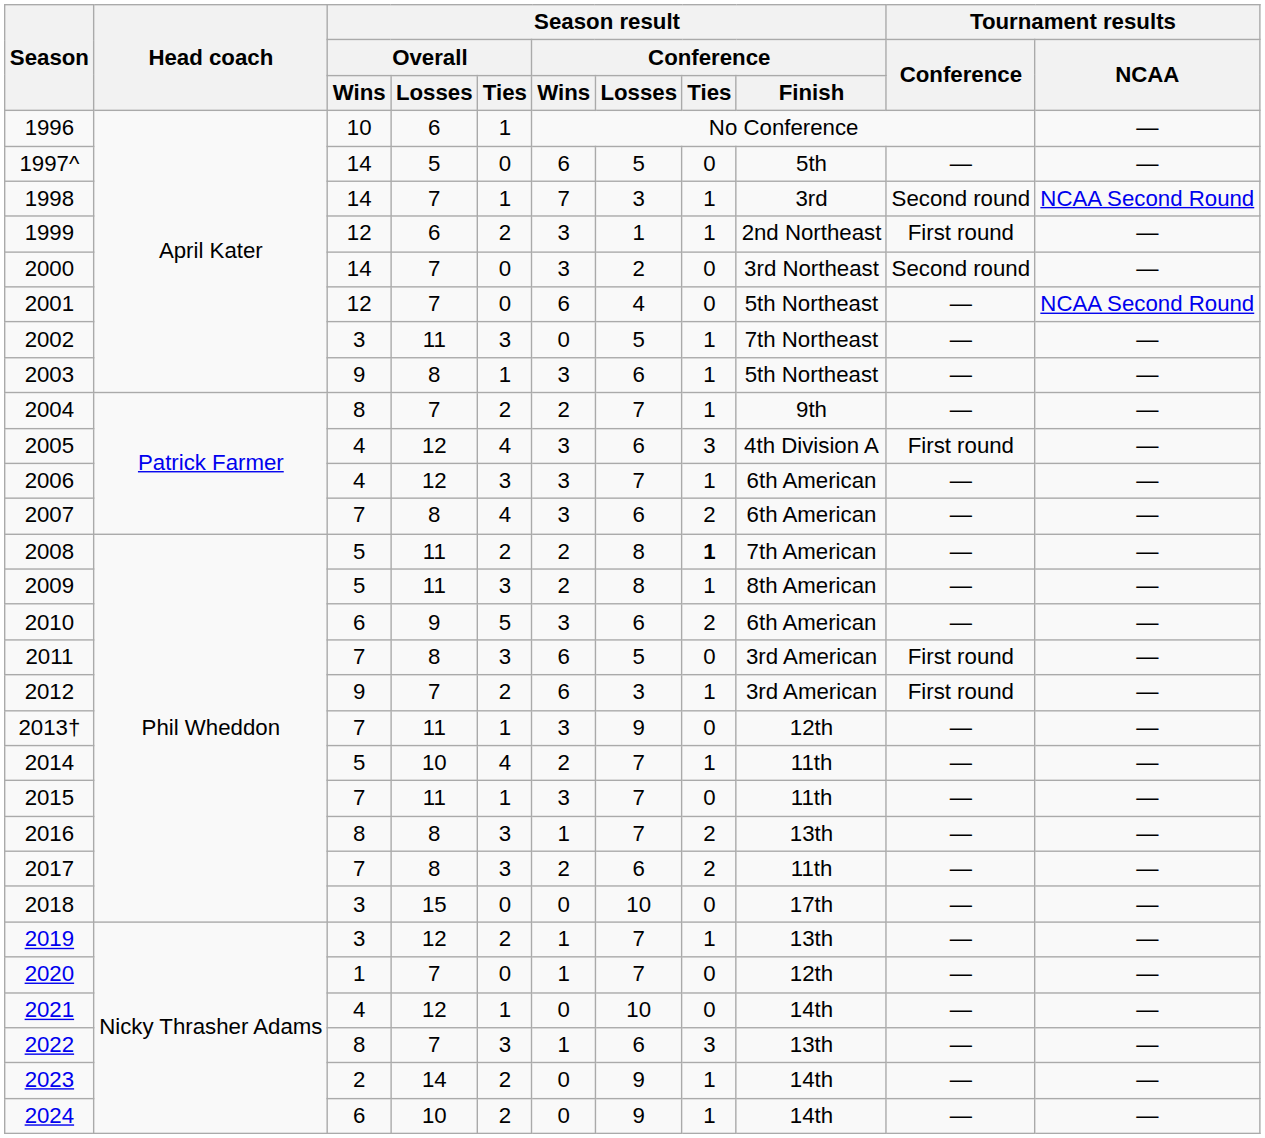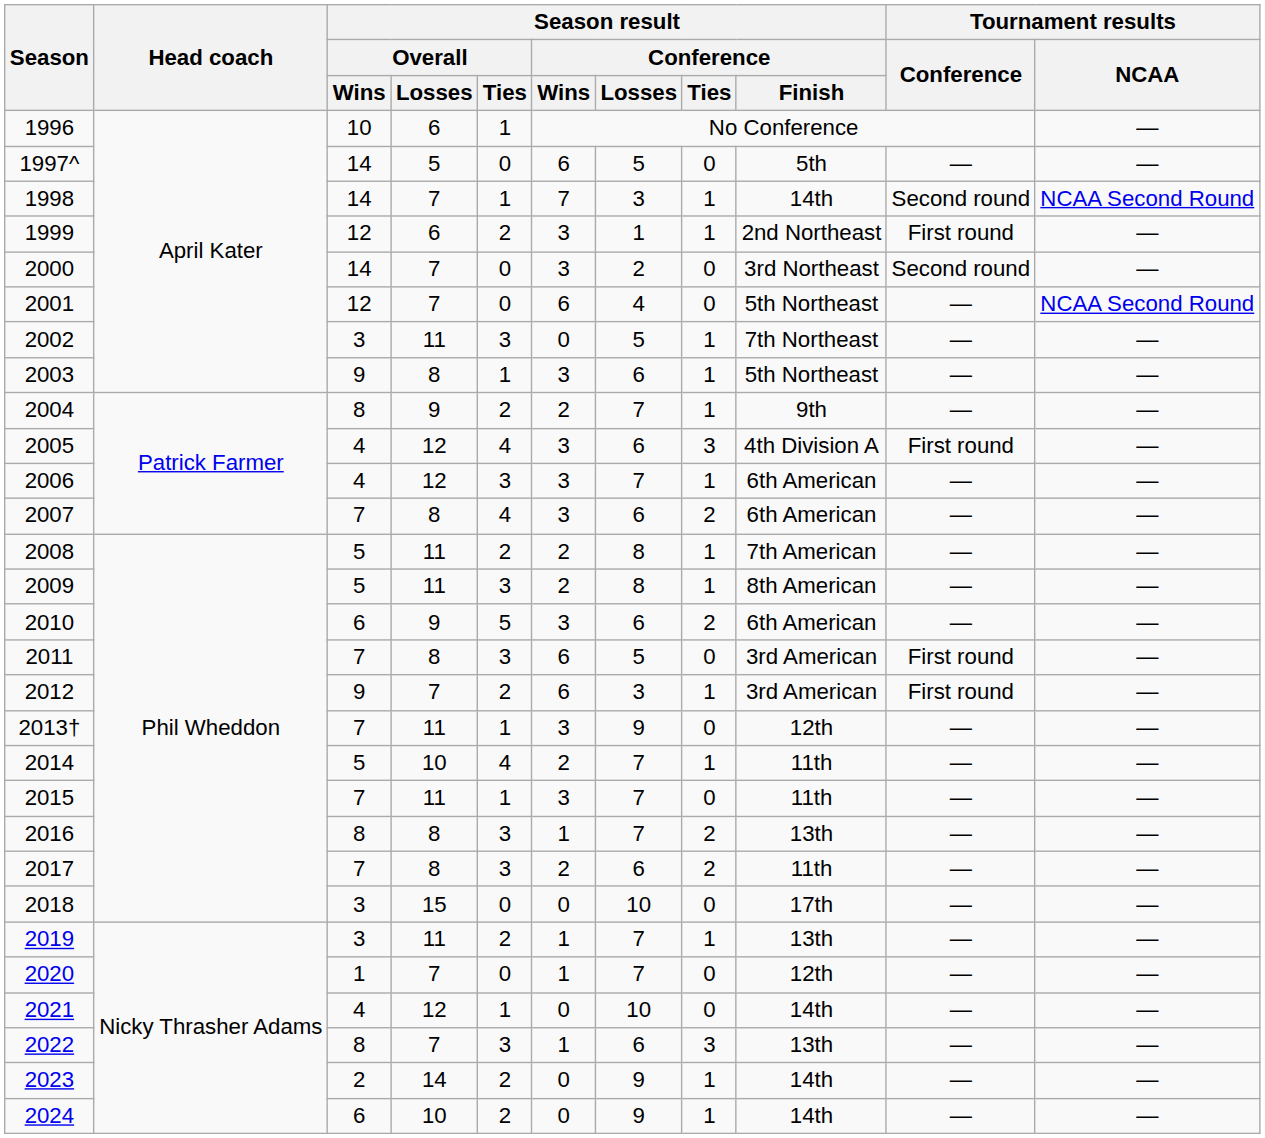(811, 198) 3rd -> (811, 198) 14th
(434, 410) 7 -> (434, 410) 9
(709, 551) bold -> (709, 551) normal
(434, 939) 12 -> (434, 939) 11
